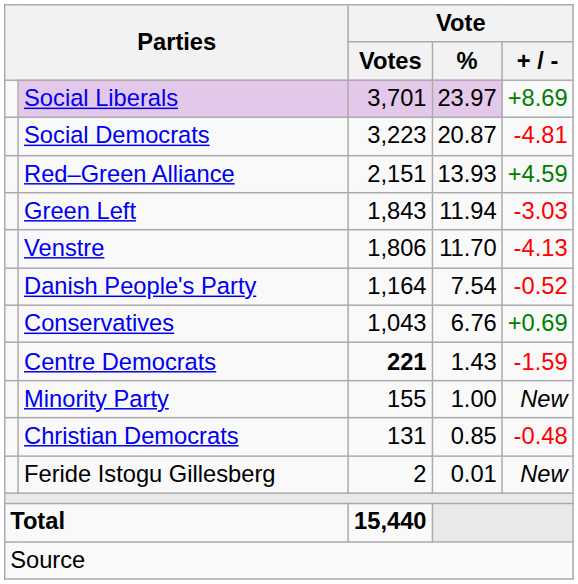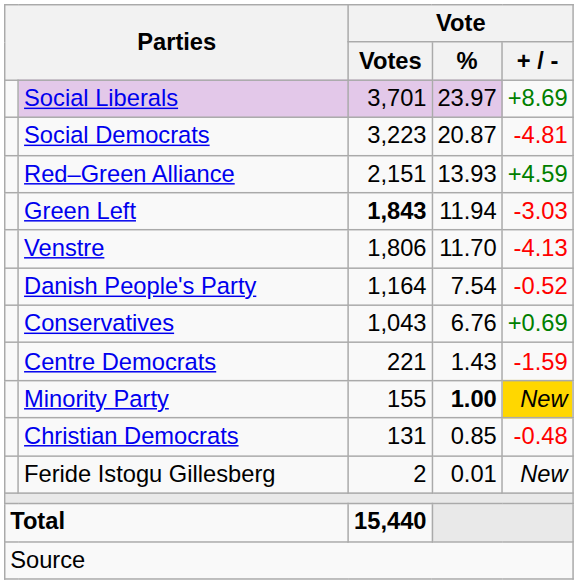(397, 211) normal -> (397, 211) bold
(407, 361) bold -> (407, 361) normal
(474, 398) normal -> (474, 398) bold
(544, 398) no background -> (544, 398) gold background
